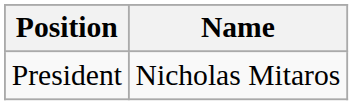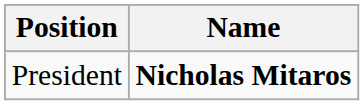(238, 74) normal -> (243, 74) bold
